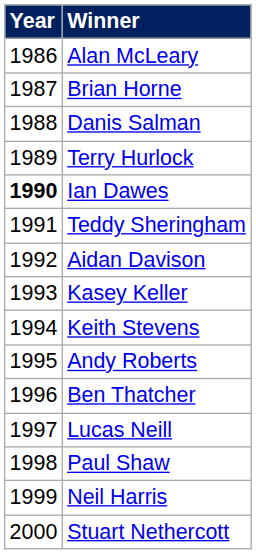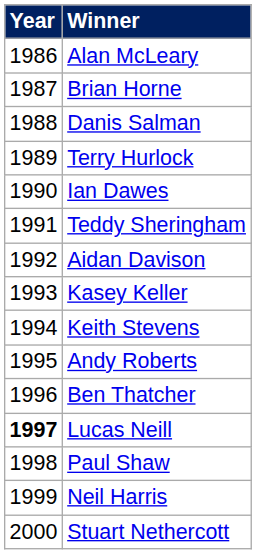(33, 191) bold -> (33, 191) normal
(33, 429) normal -> (33, 429) bold
